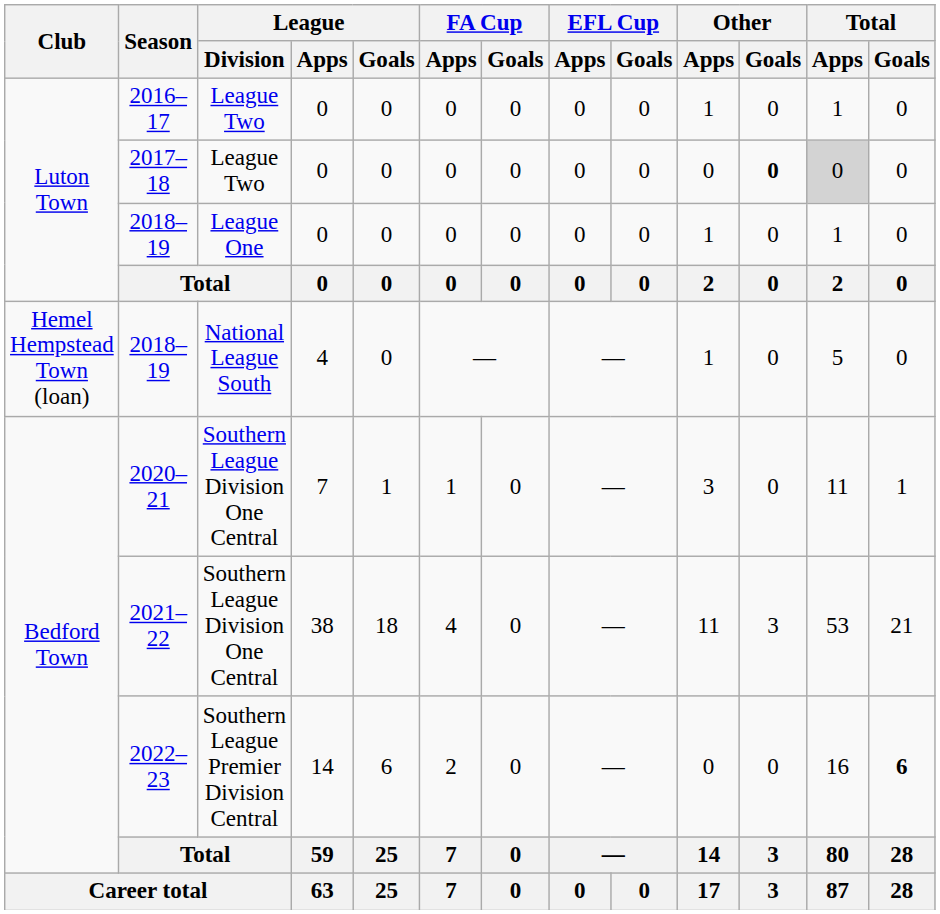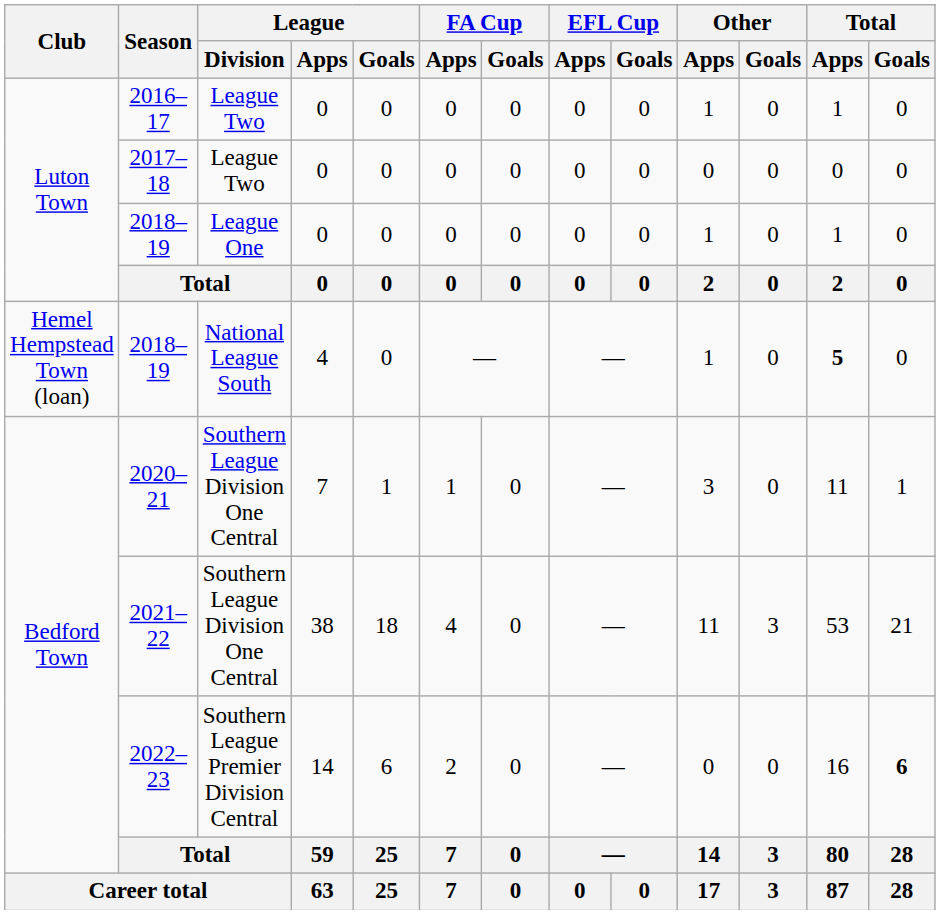(773, 171) bold -> (773, 171) normal
(837, 171) lightgrey background -> (837, 171) no background
(837, 358) normal -> (837, 358) bold
